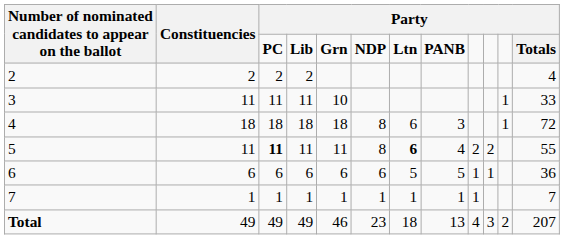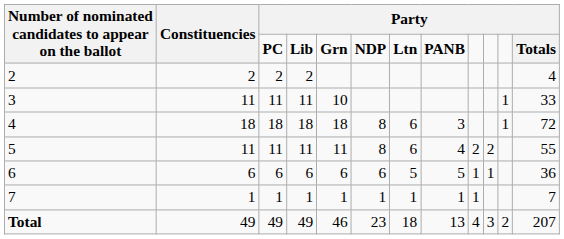(276, 148) bold -> (276, 148) normal
(413, 148) bold -> (413, 148) normal
